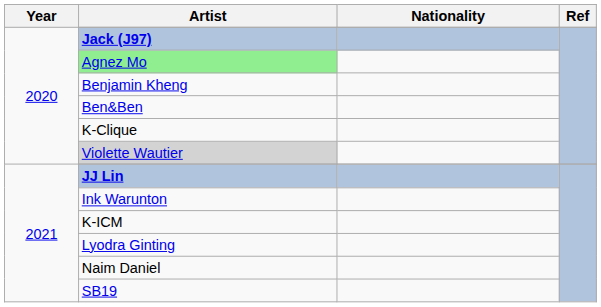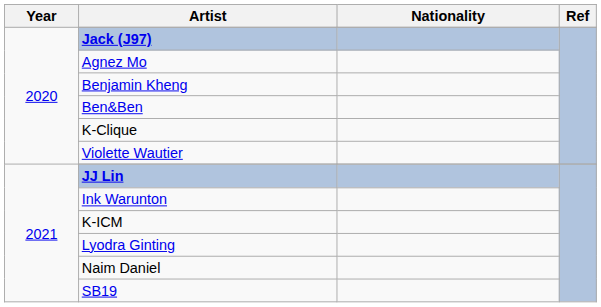(114, 62) lightgreen background -> (114, 62) no background
(132, 153) lightgrey background -> (132, 153) no background
